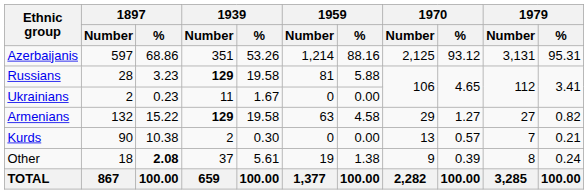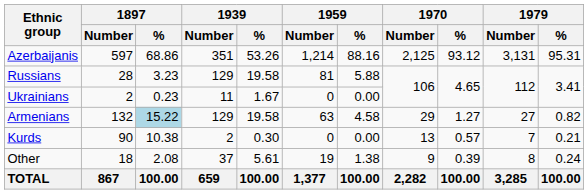(223, 76) bold -> (223, 76) normal
(162, 117) no background -> (162, 117) lightblue background
(223, 117) bold -> (223, 117) normal
(166, 158) bold -> (166, 158) normal
